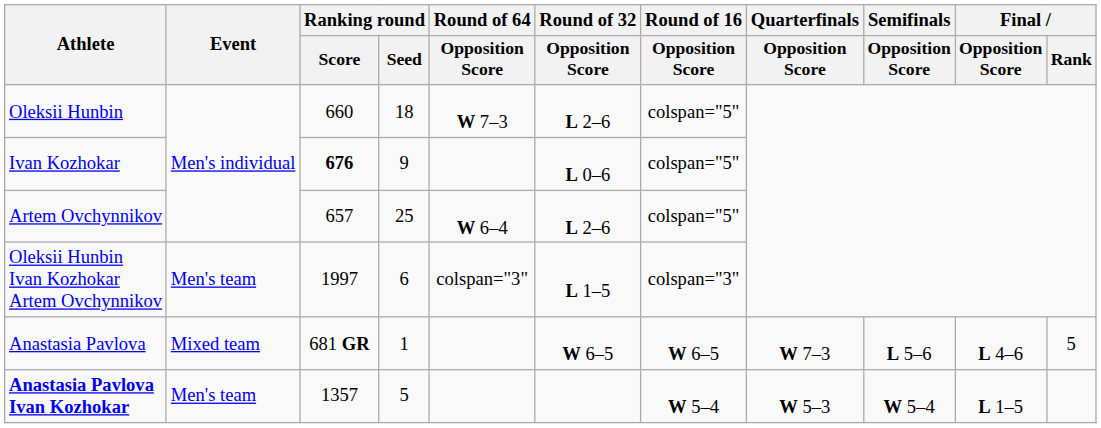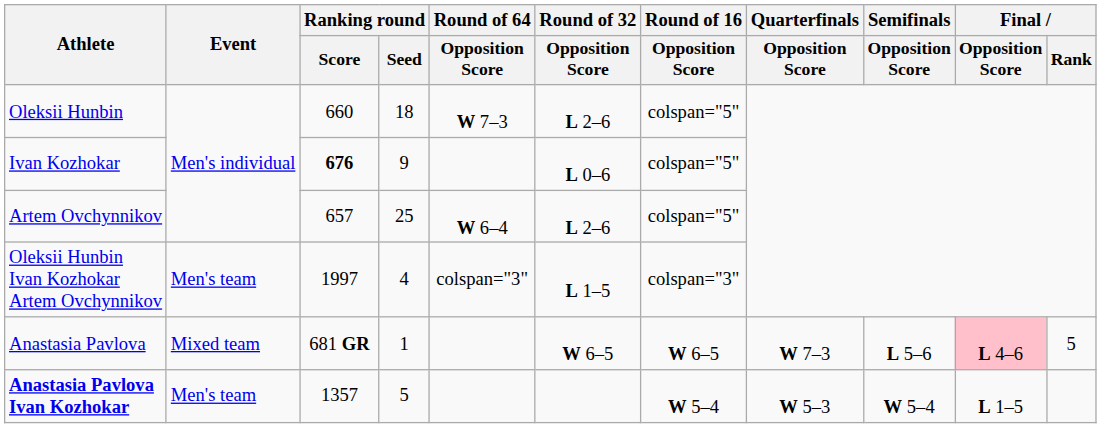(404, 280) 6 -> (404, 280) 4
(1001, 354) no background -> (1001, 354) pink background
